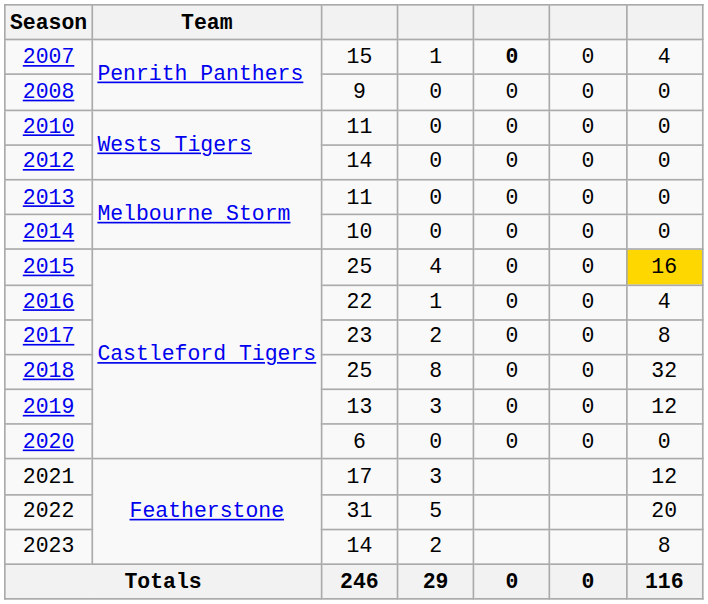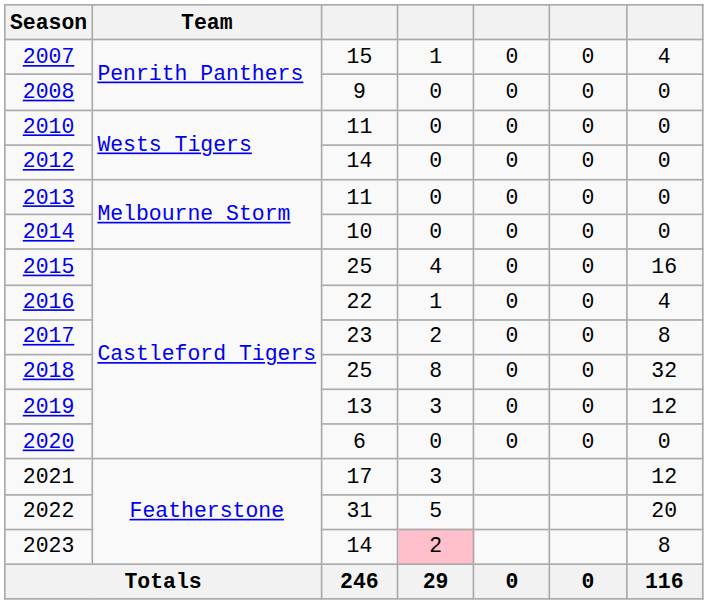(512, 57) bold -> (512, 57) normal
(664, 267) gold background -> (664, 267) no background
(436, 547) no background -> (436, 547) pink background
